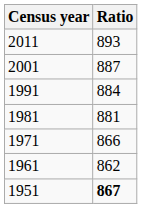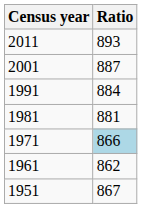(109, 141) no background -> (109, 141) lightblue background
(109, 191) bold -> (109, 191) normal
